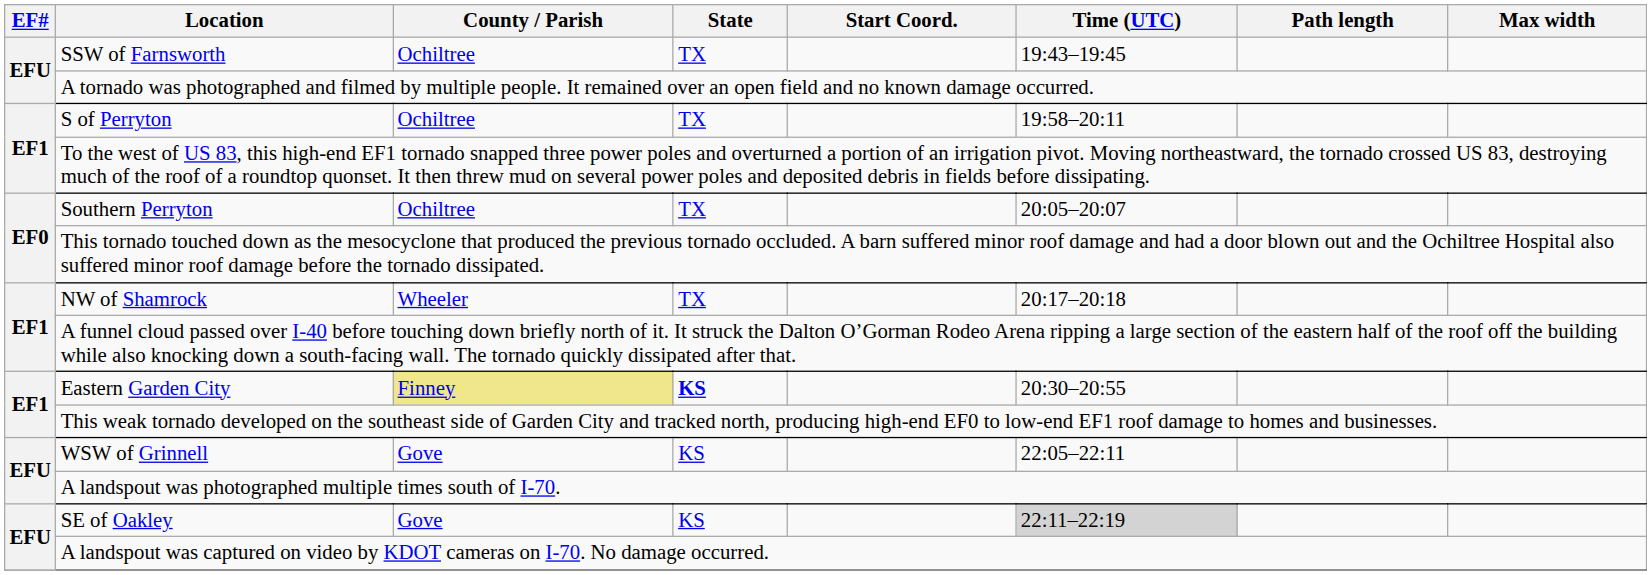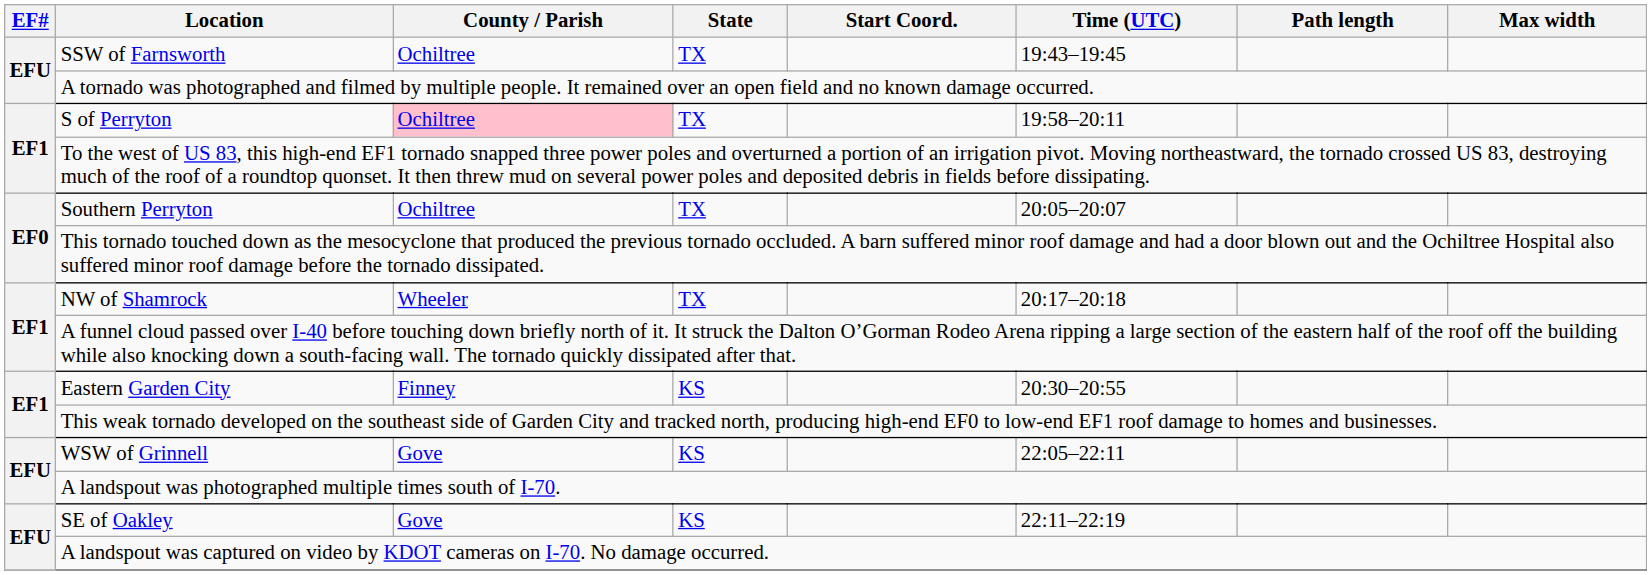(436, 119) no background -> (436, 119) pink background
(426, 388) khaki background -> (426, 388) no background
(692, 388) bold -> (691, 388) normal
(1073, 520) lightgrey background -> (1073, 520) no background
